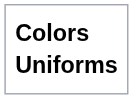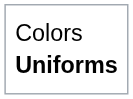(52, 33) bold -> (49, 33) normal
